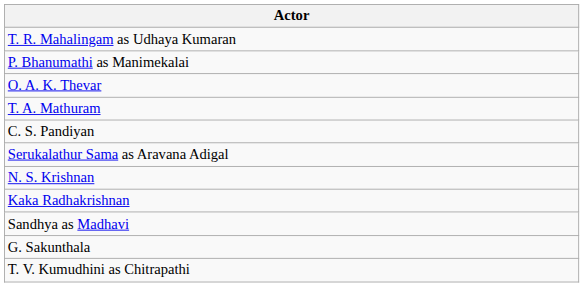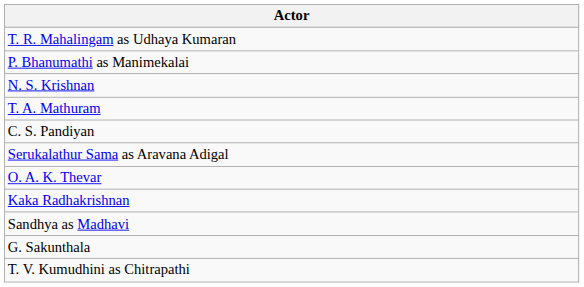(55, 85) O. A. K. Thevar -> (51, 85) N. S. Krishnan
(51, 177) N. S. Krishnan -> (55, 177) O. A. K. Thevar
